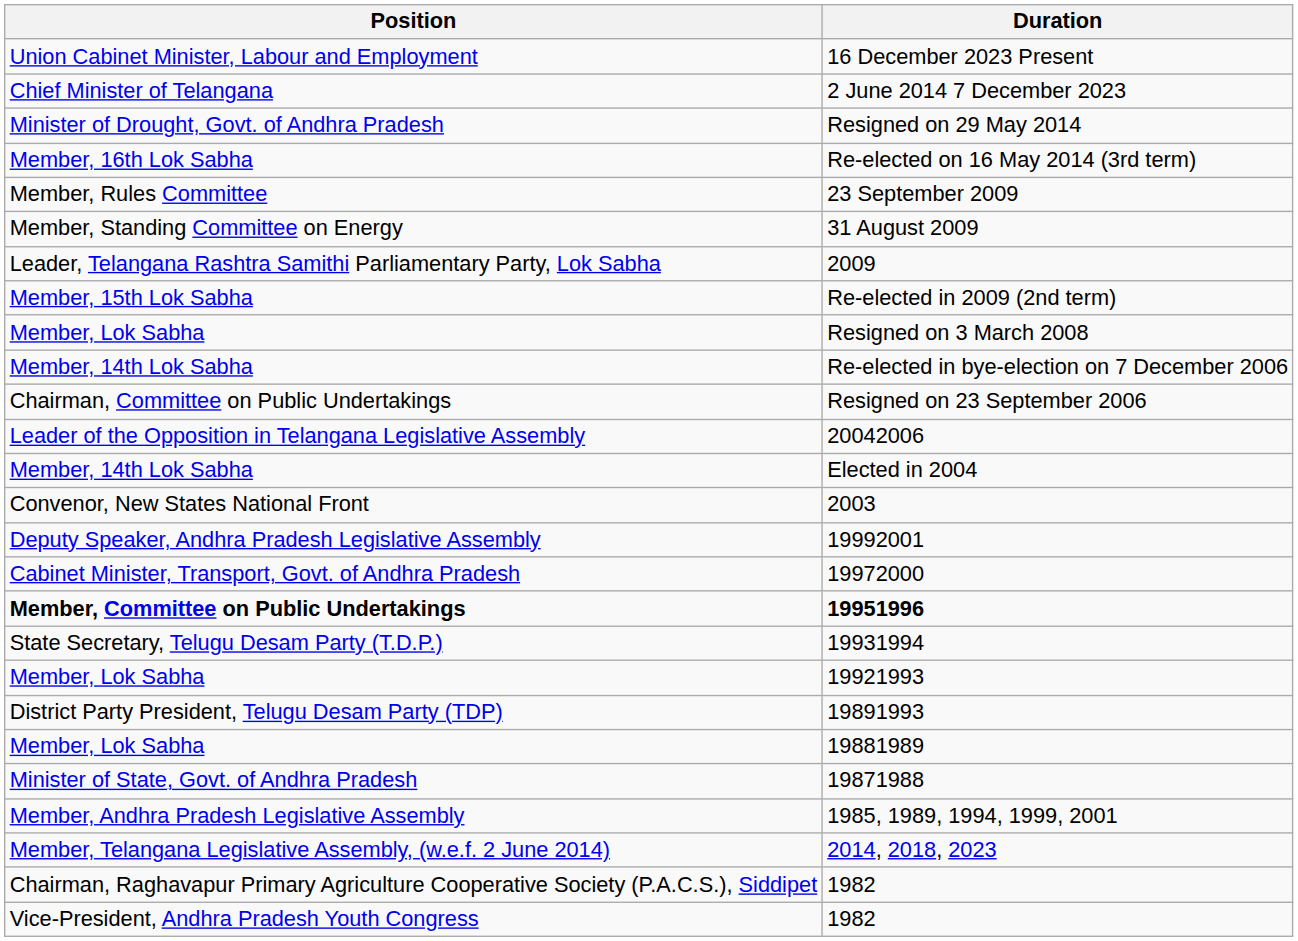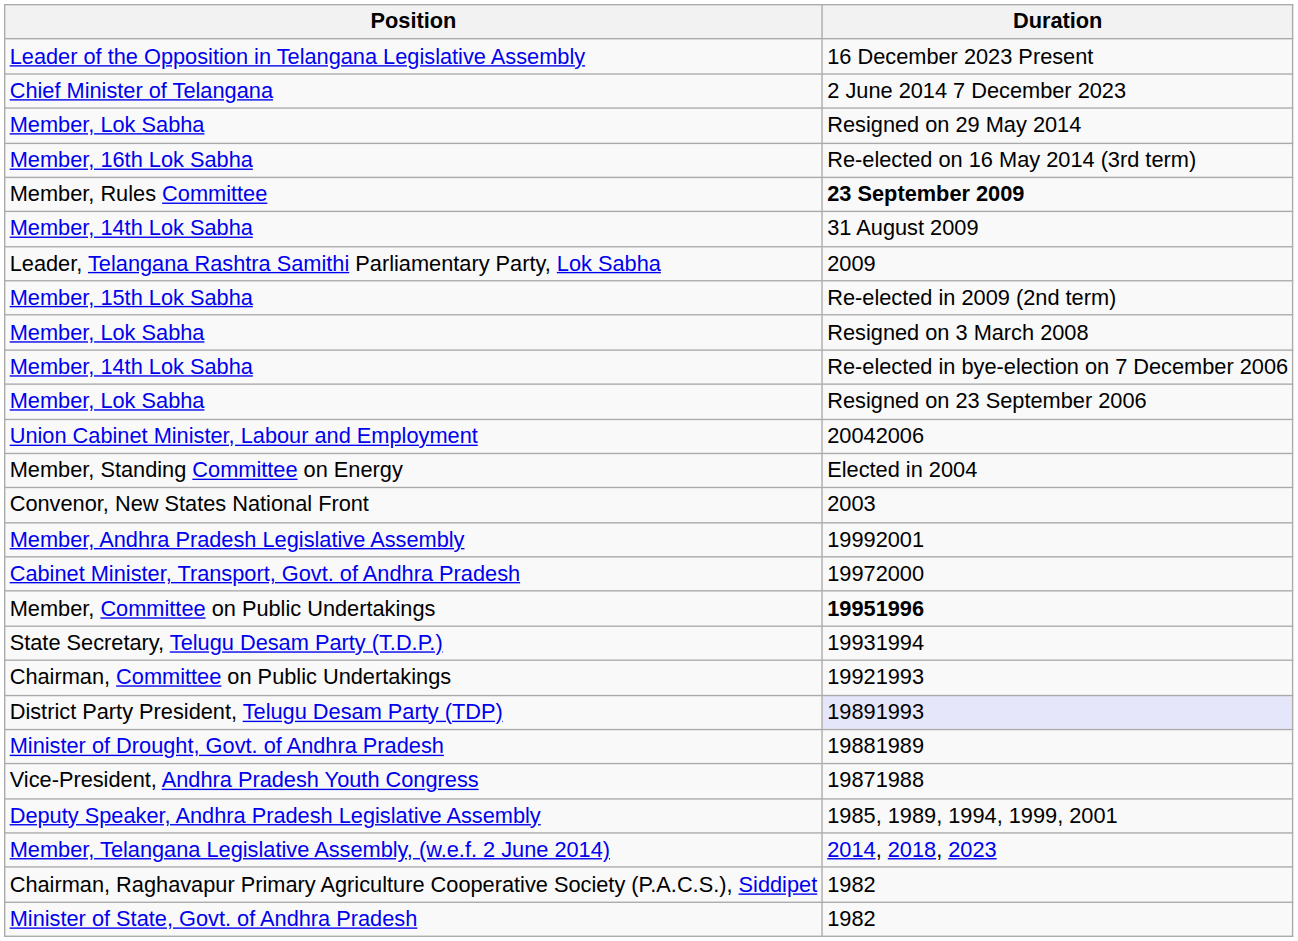(244, 56) Union Cabinet Minister, Labour and Employment -> (297, 56) Leader of the Opposition in Telangana Legislative Assembly
(227, 125) Minister of Drought, Govt. of Andhra Pradesh -> (107, 125) Member, Lok Sabha
(923, 194) normal -> (926, 194) bold
(206, 228) Member, Standing Committee on Energy -> (131, 228) Member, 14th Lok Sabha
(230, 401) Chairman, Committee on Public Undertakings -> (107, 401) Member, Lok Sabha
(297, 435) Leader of the Opposition in Telangana Legislative Assembly -> (244, 435) Union Cabinet Minister, Labour and Employment
(131, 470) Member, 14th Lok Sabha -> (206, 470) Member, Standing Committee on Energy
(275, 539) Deputy Speaker, Andhra Pradesh Legislative Assembly -> (237, 539) Member, Andhra Pradesh Legislative Assembly
(238, 608) bold -> (223, 608) normal
(107, 677) Member, Lok Sabha -> (230, 677) Chairman, Committee on Public Undertakings
(876, 711) no background -> (876, 711) lavender background
(107, 746) Member, Lok Sabha -> (227, 746) Minister of Drought, Govt. of Andhra Pradesh
(214, 780) Minister of State, Govt. of Andhra Pradesh -> (244, 780) Vice-President, Andhra Pradesh Youth Congress
(237, 815) Member, Andhra Pradesh Legislative Assembly -> (275, 815) Deputy Speaker, Andhra Pradesh Legislative Assembly
(244, 919) Vice-President, Andhra Pradesh Youth Congress -> (214, 919) Minister of State, Govt. of Andhra Pradesh
